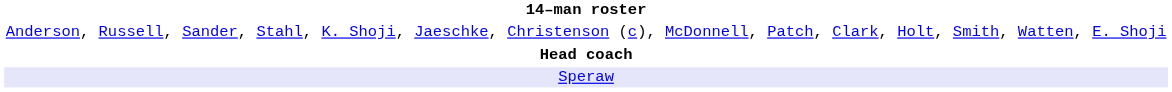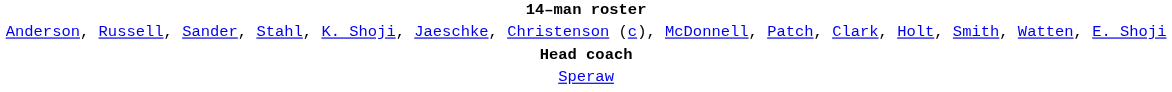(586, 77) lavender background -> (586, 77) no background
